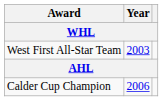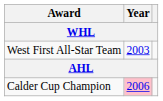(138, 86) no background -> (138, 86) pink background
